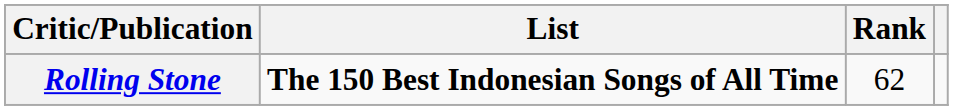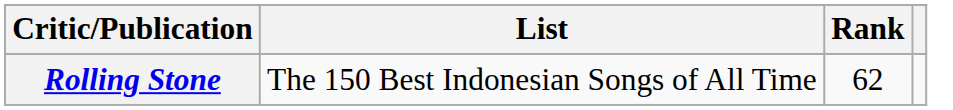(553, 79) bold -> (542, 79) normal
